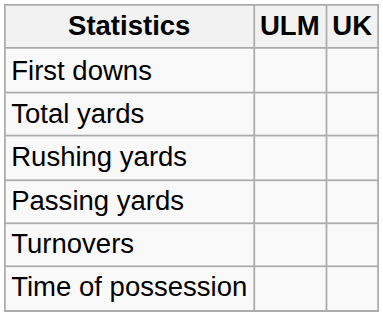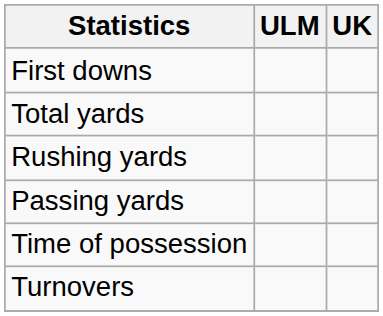rows swapped: (73, 244) <-> (129, 288)
